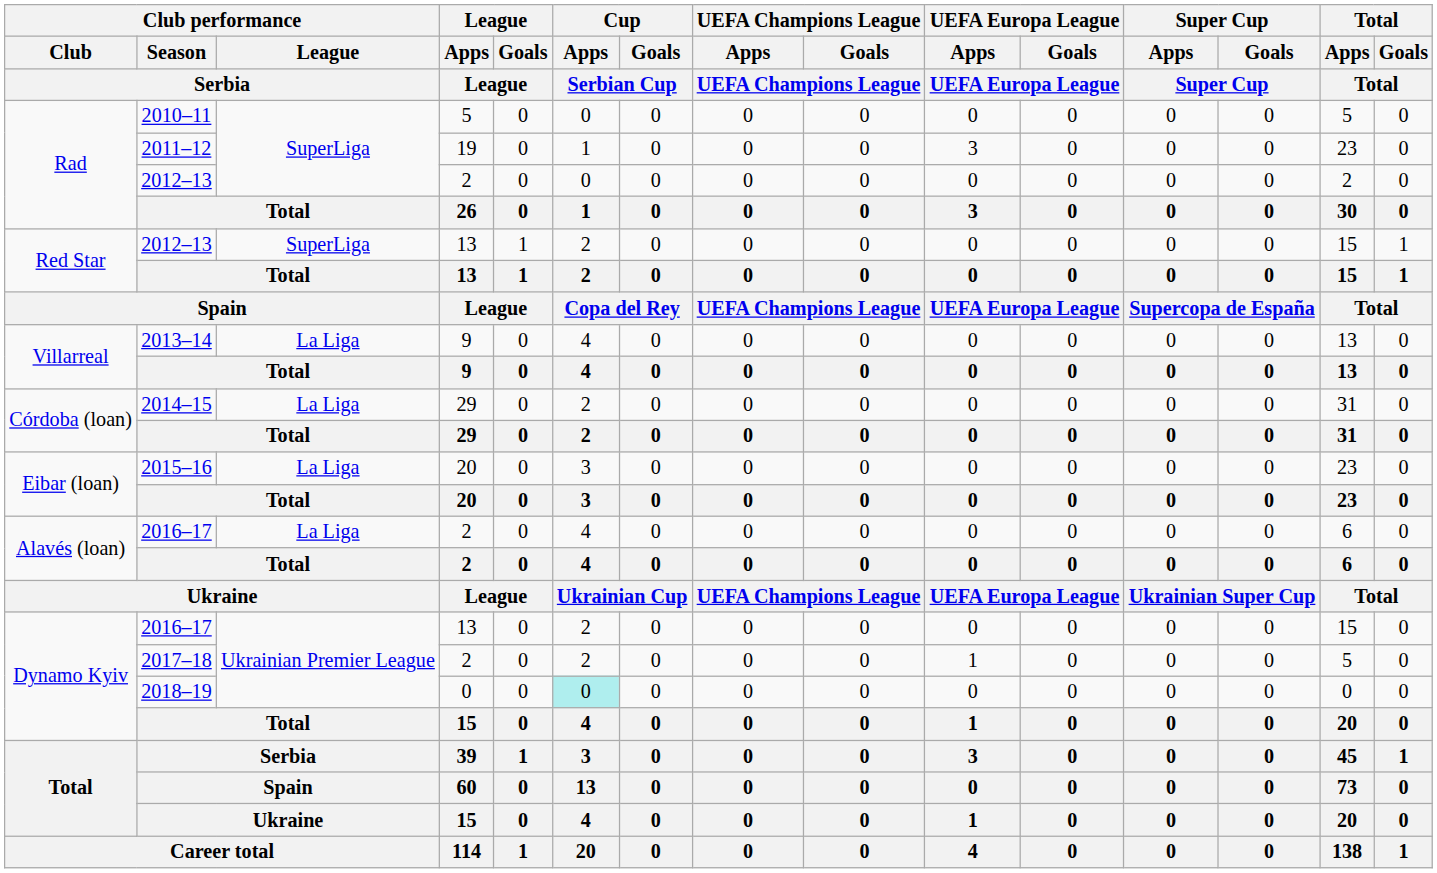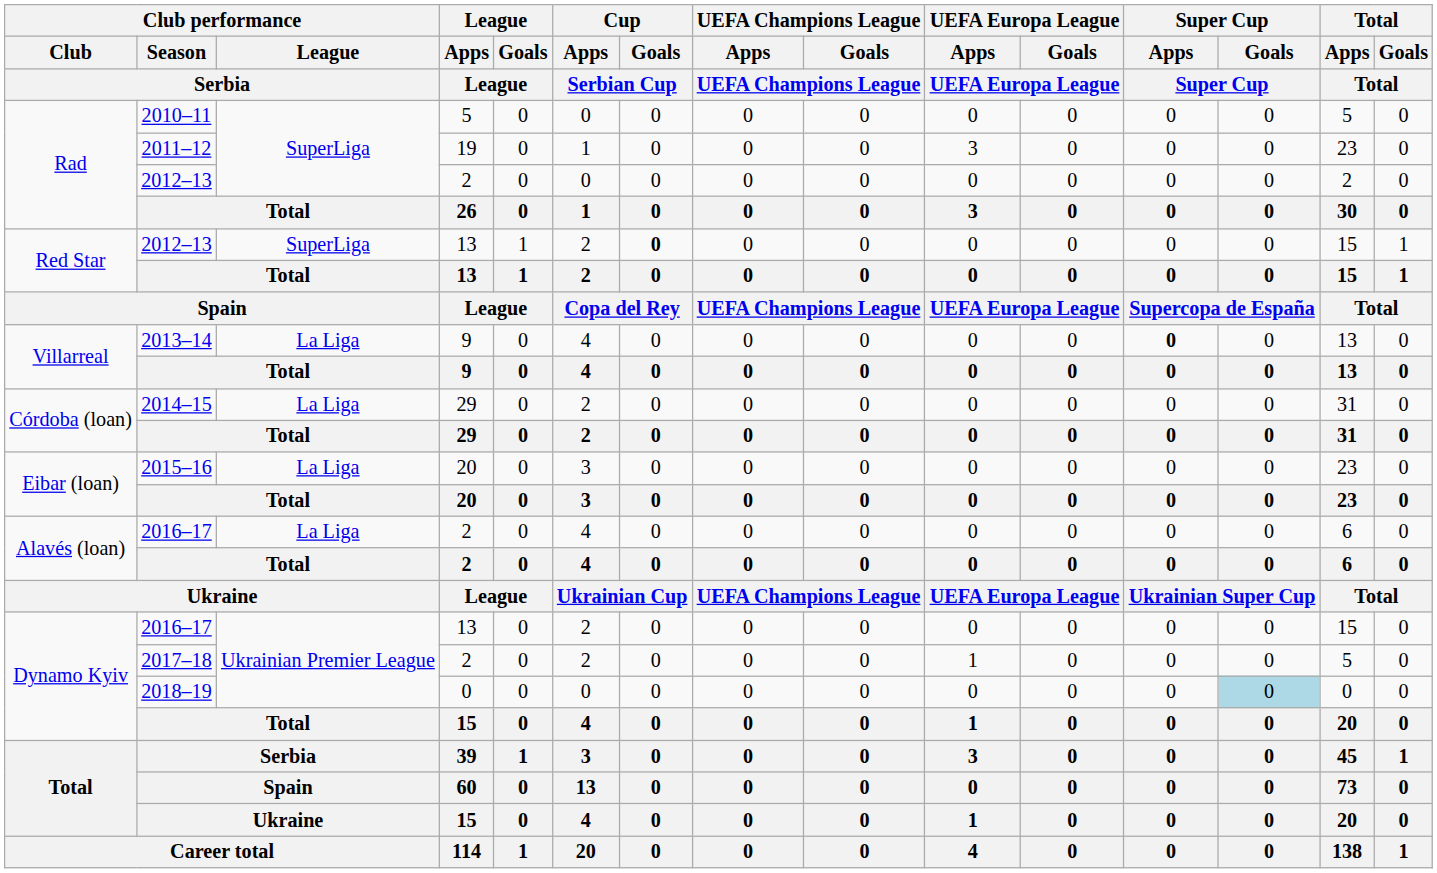(656, 244) normal -> (656, 244) bold
(1171, 340) normal -> (1171, 340) bold
(586, 691) paleturquoise background -> (586, 691) no background
(1269, 691) no background -> (1269, 691) lightblue background
